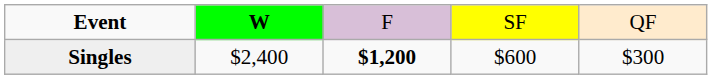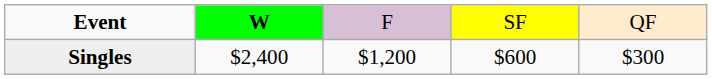(387, 56) bold -> (387, 56) normal
